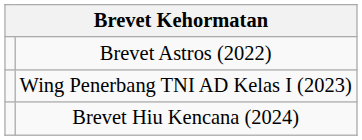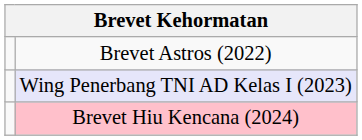(186, 85) no background -> (186, 85) lavender background
(186, 118) no background -> (186, 118) pink background
